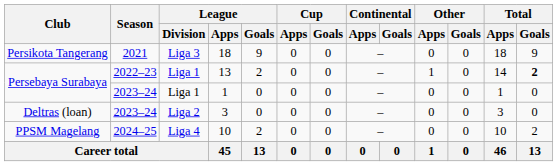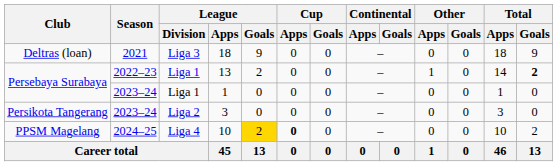(57, 53) Persikota Tangerang -> (57, 53) Deltras (loan)
(57, 111) Deltras (loan) -> (57, 111) Persikota Tangerang
(259, 131) no background -> (259, 131) gold background
(294, 131) normal -> (294, 131) bold
